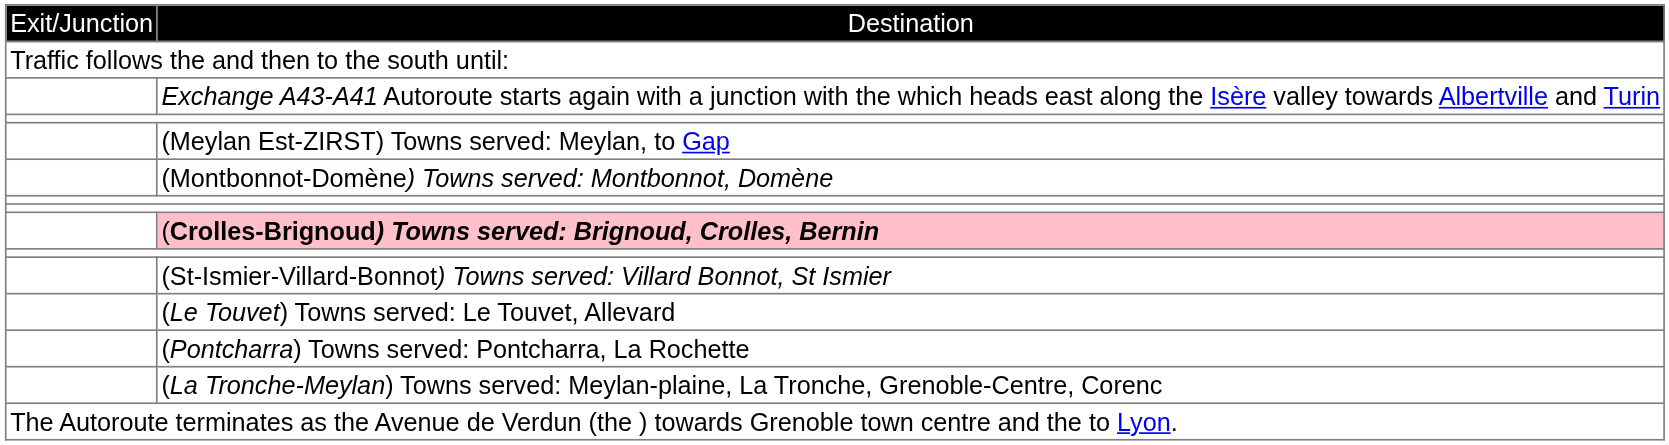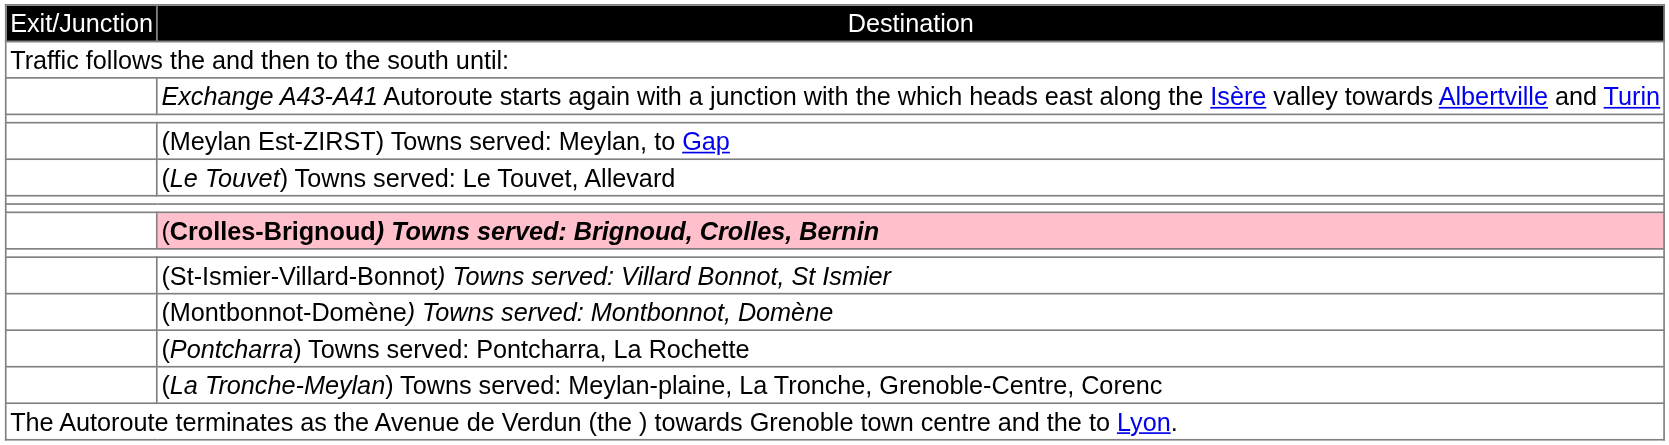(497, 177) (Montbonnot-Domène) Towns served: Montbonnot, Domène -> (418, 177) (Le Touvet) Towns served: Le Touvet, Allevard
(418, 312) (Le Touvet) Towns served: Le Touvet, Allevard -> (497, 312) (Montbonnot-Domène) Towns served: Montbonnot, Domène
